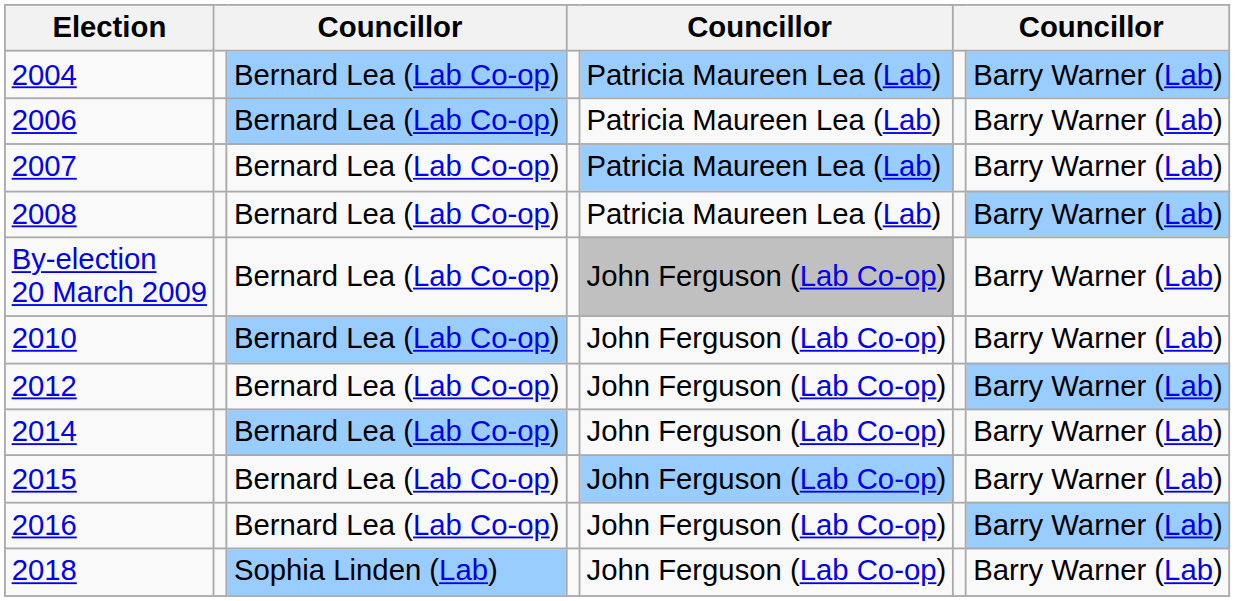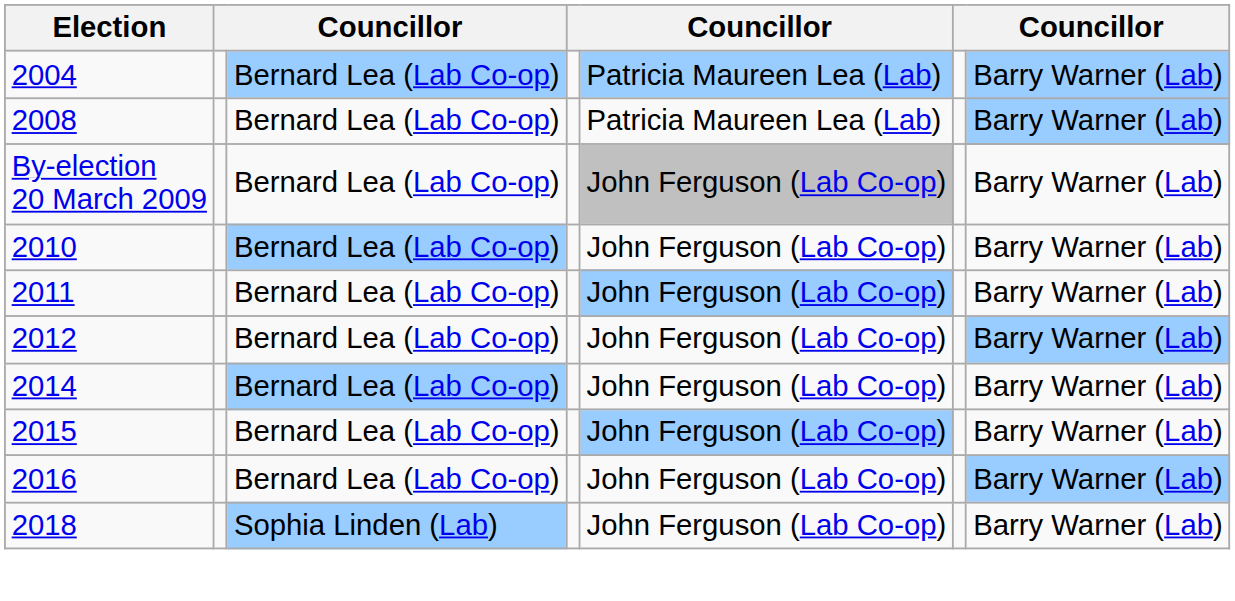- row: (44, 120)
- row: (44, 167)
+ row: (43, 292)
